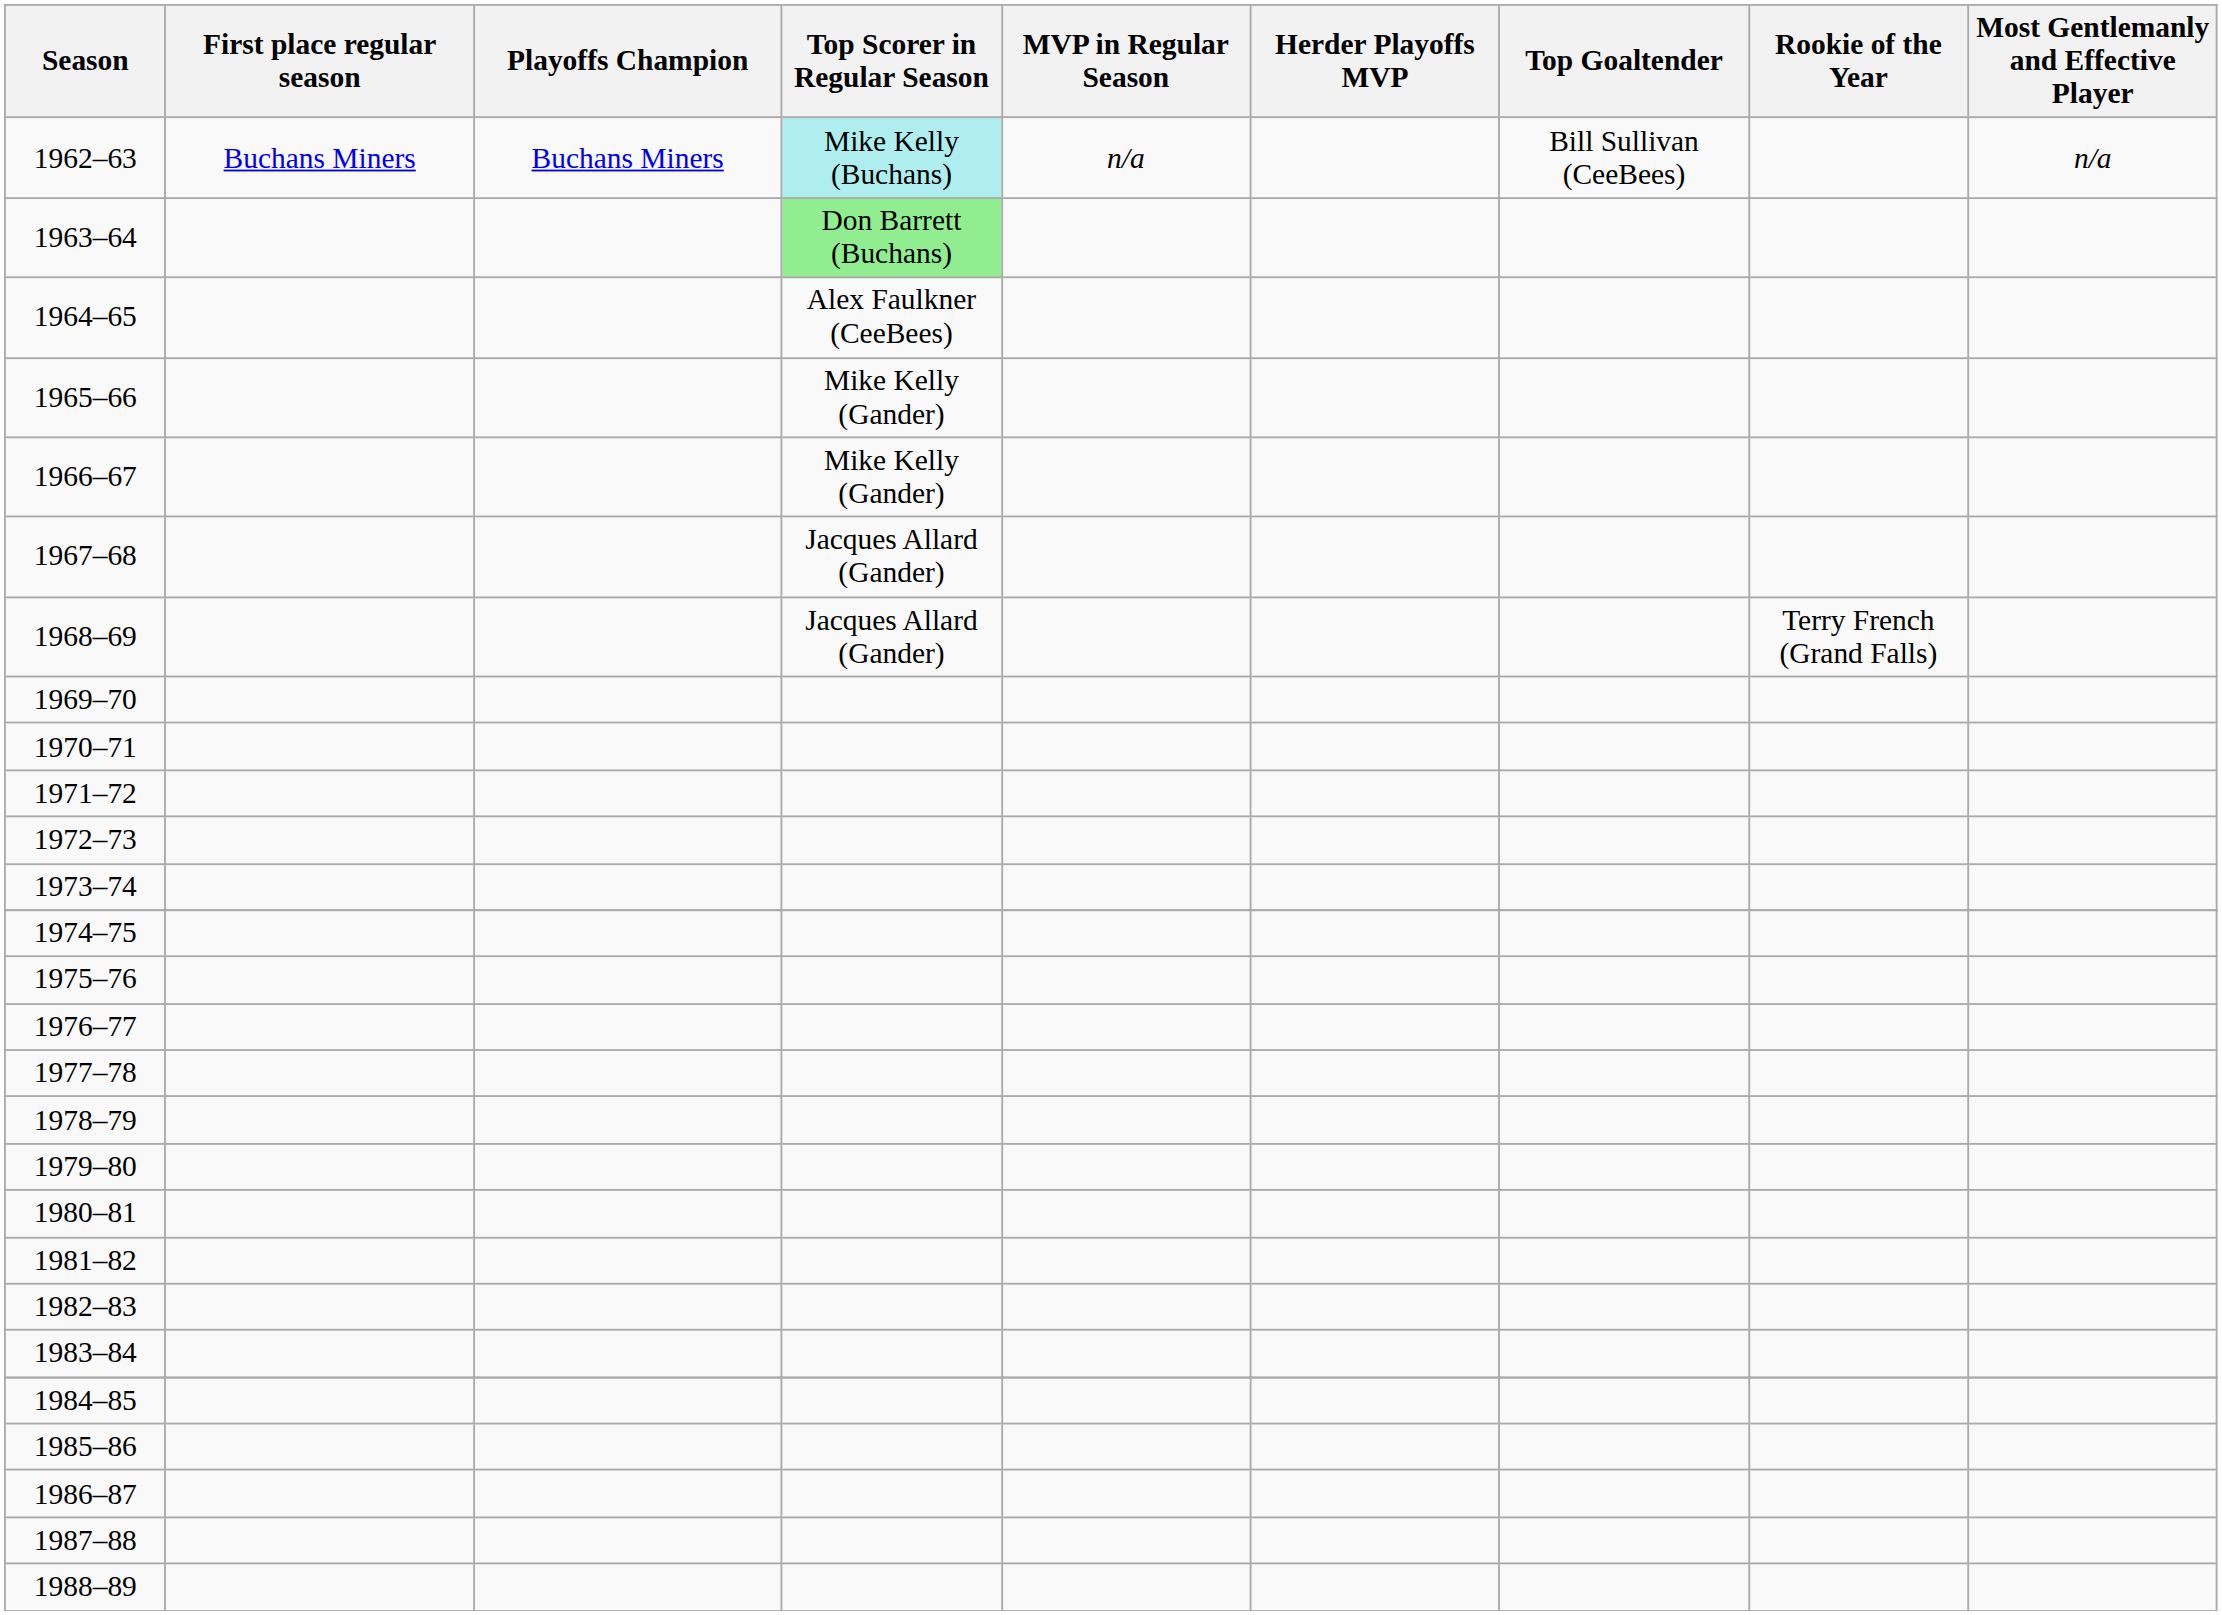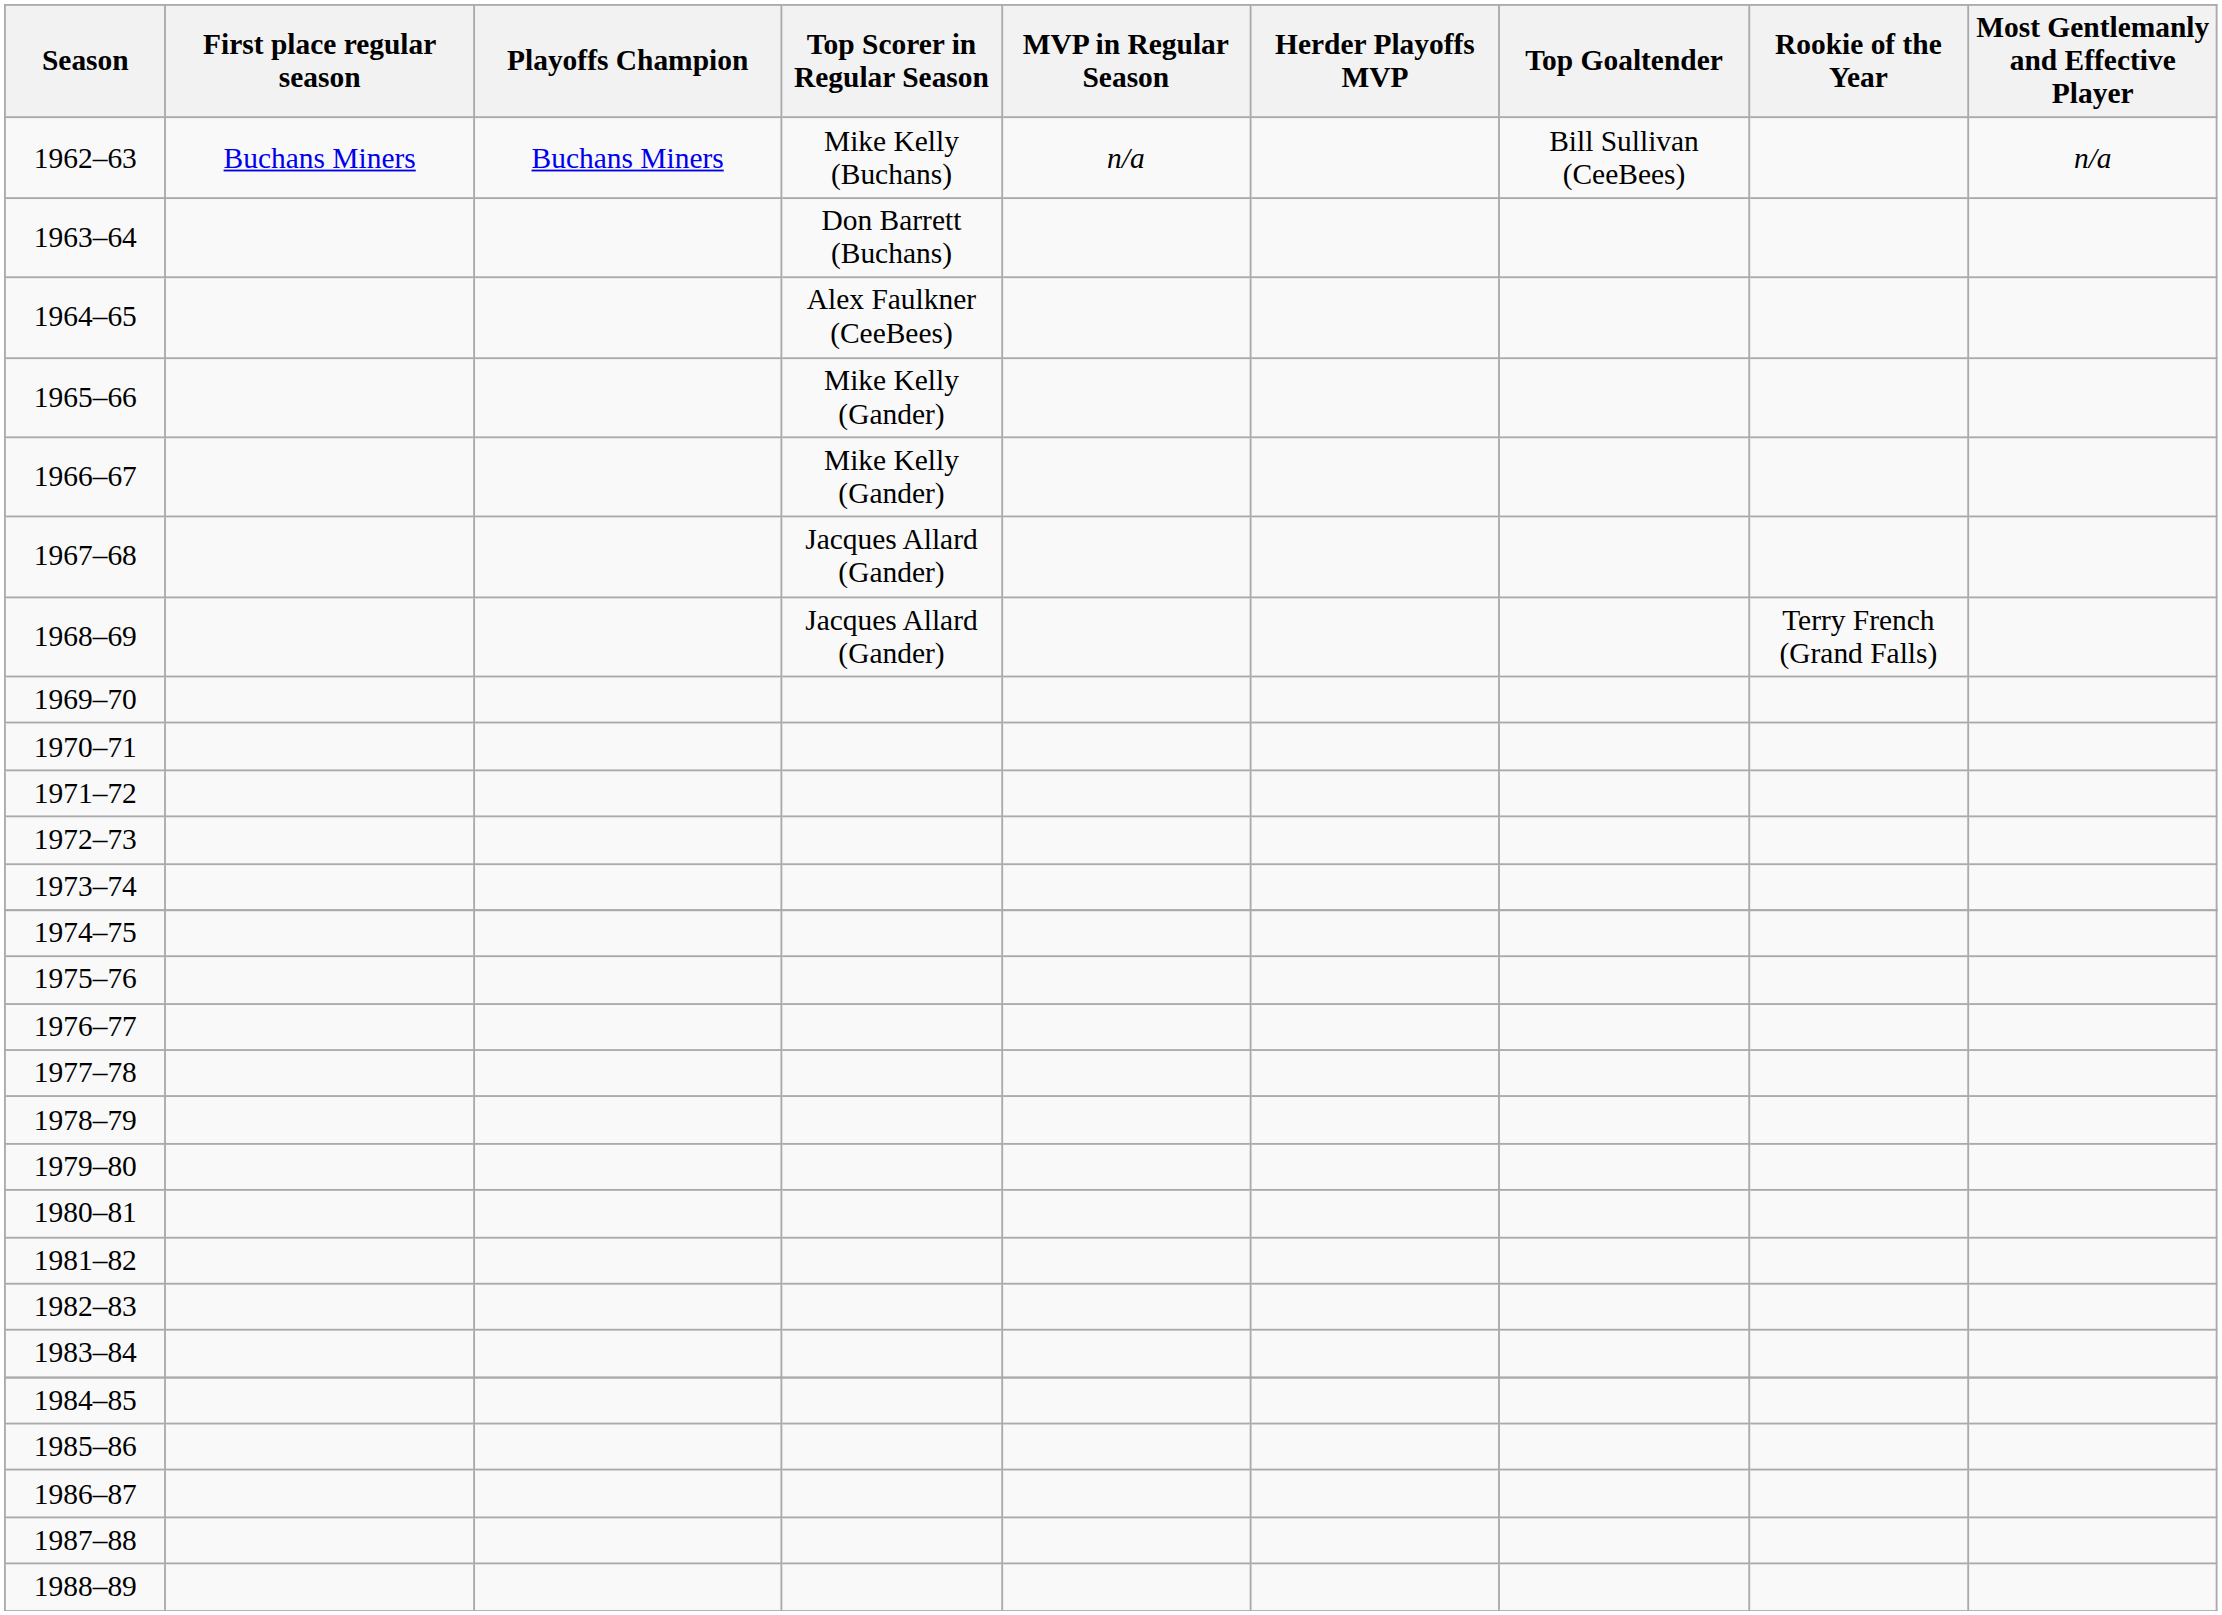(891, 157) paleturquoise background -> (891, 157) no background
(891, 237) lightgreen background -> (891, 237) no background
